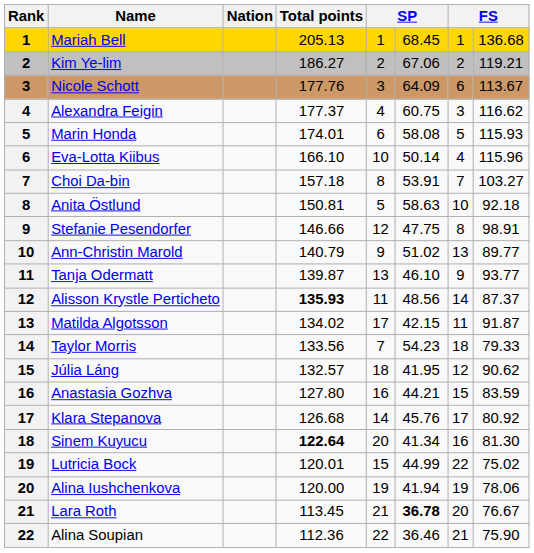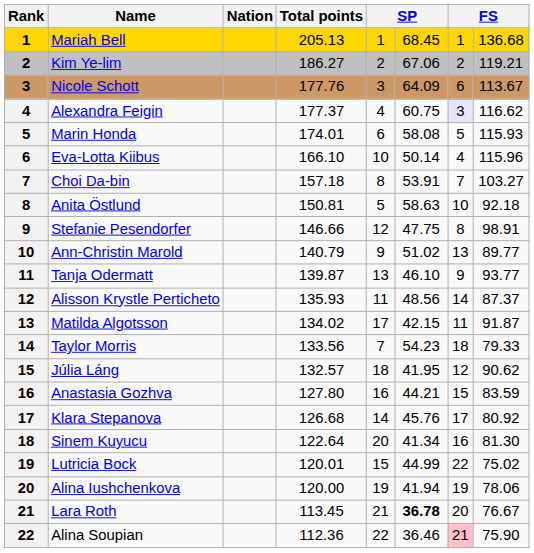(460, 110) no background -> (460, 110) lavender background
(321, 299) bold -> (321, 299) normal
(321, 441) bold -> (321, 441) normal
(460, 535) no background -> (460, 535) pink background
